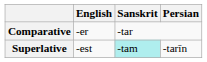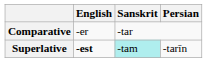(84, 48) normal -> (84, 48) bold
